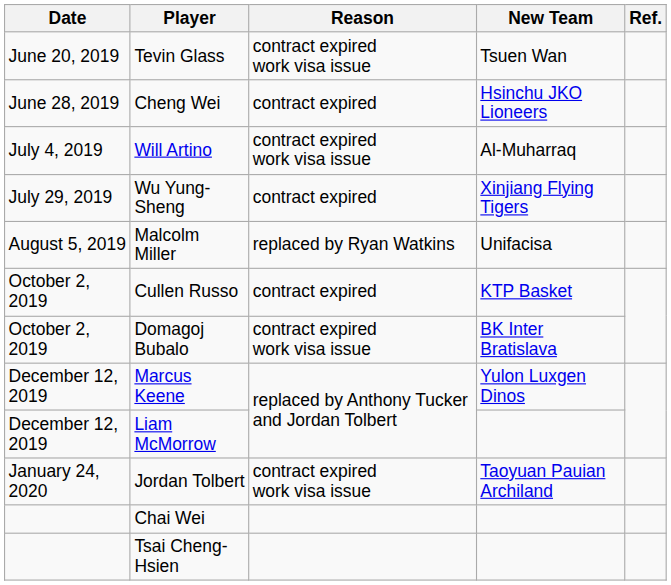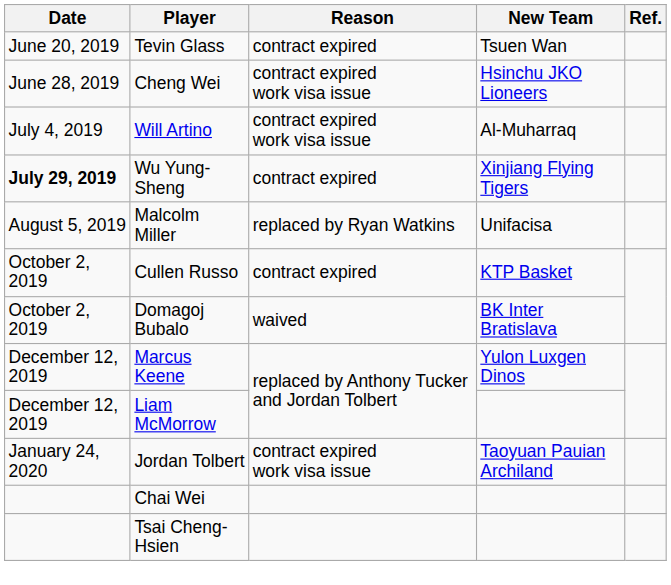(315, 55) contract expired work visa issue -> (315, 45) contract expired
(315, 103) contract expired -> (315, 83) contract expired work visa issue
(60, 197) normal -> (62, 178) bold
(315, 339) contract expired work visa issue -> (280, 319) waived
